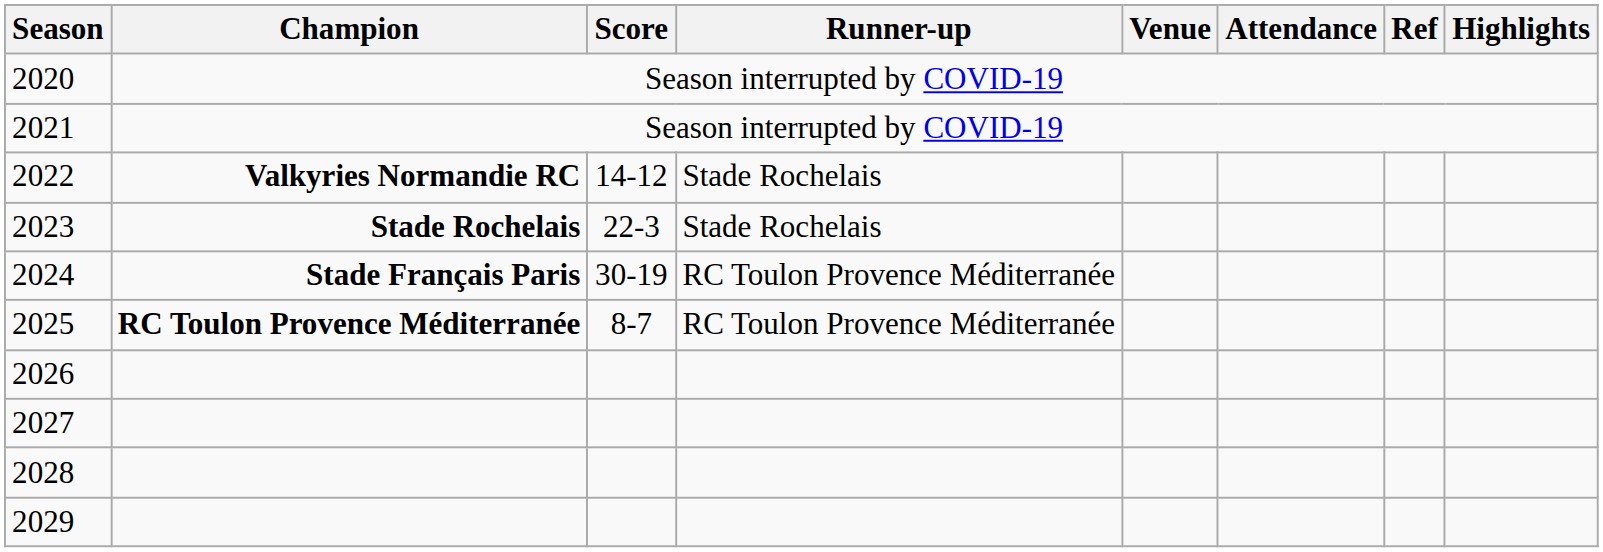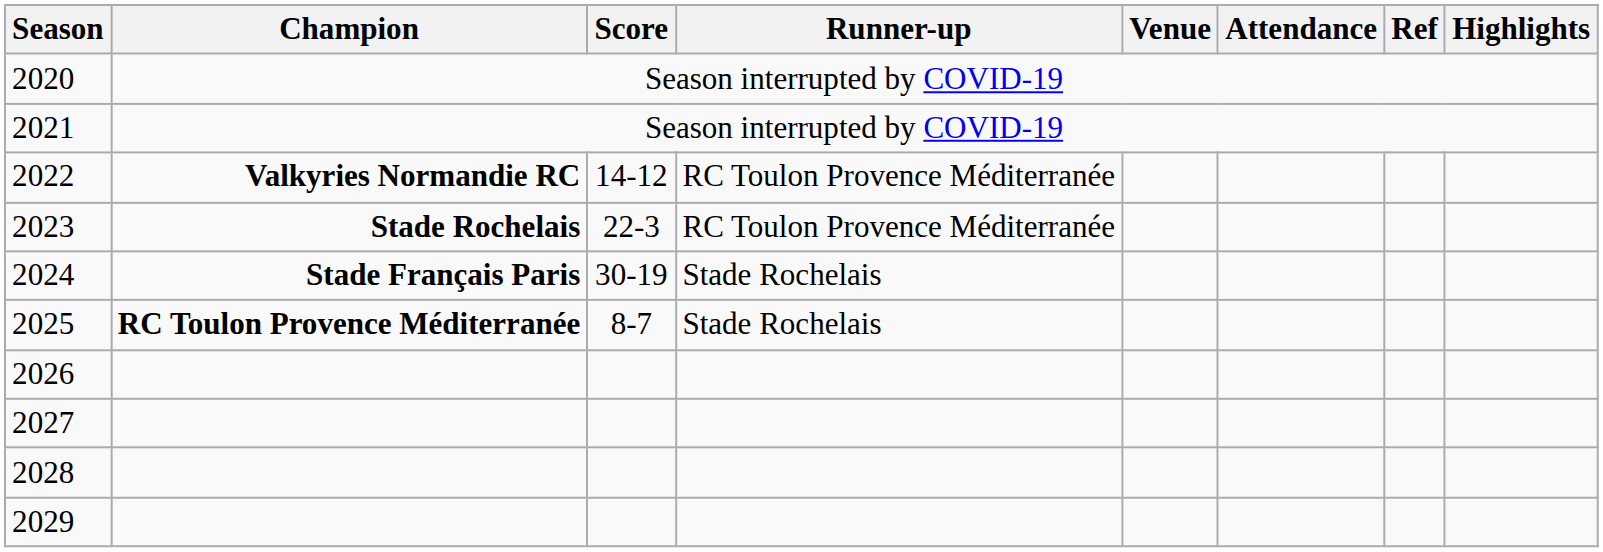(782, 176) Stade Rochelais -> (899, 176) RC Toulon Provence Méditerranée
(782, 226) Stade Rochelais -> (899, 226) RC Toulon Provence Méditerranée
(899, 275) RC Toulon Provence Méditerranée -> (782, 275) Stade Rochelais
(899, 324) RC Toulon Provence Méditerranée -> (782, 324) Stade Rochelais
